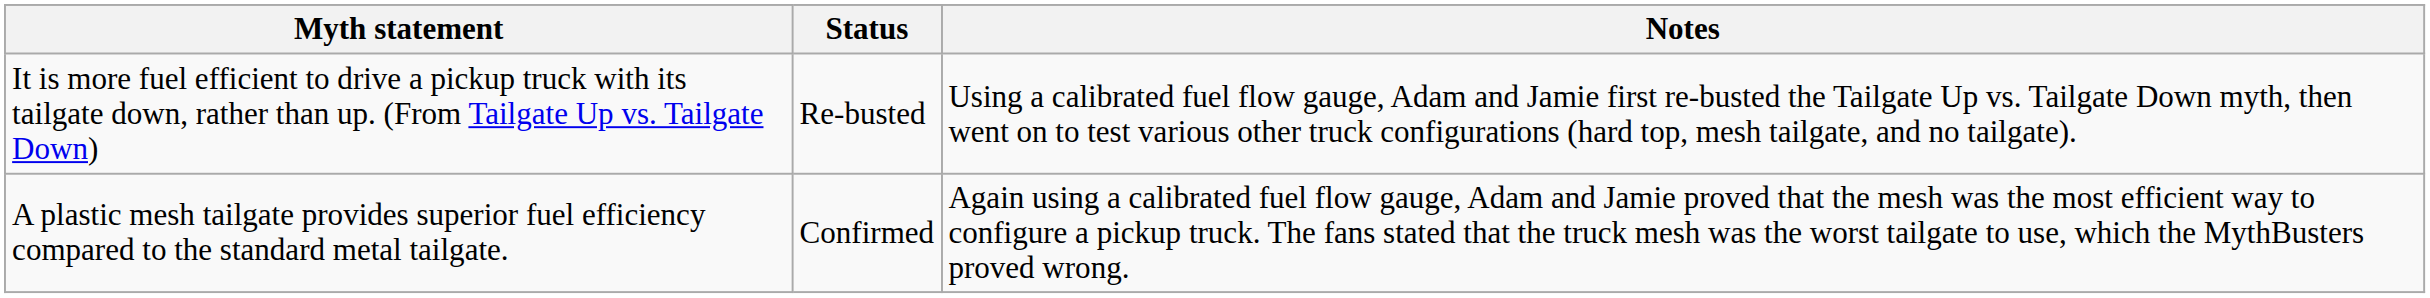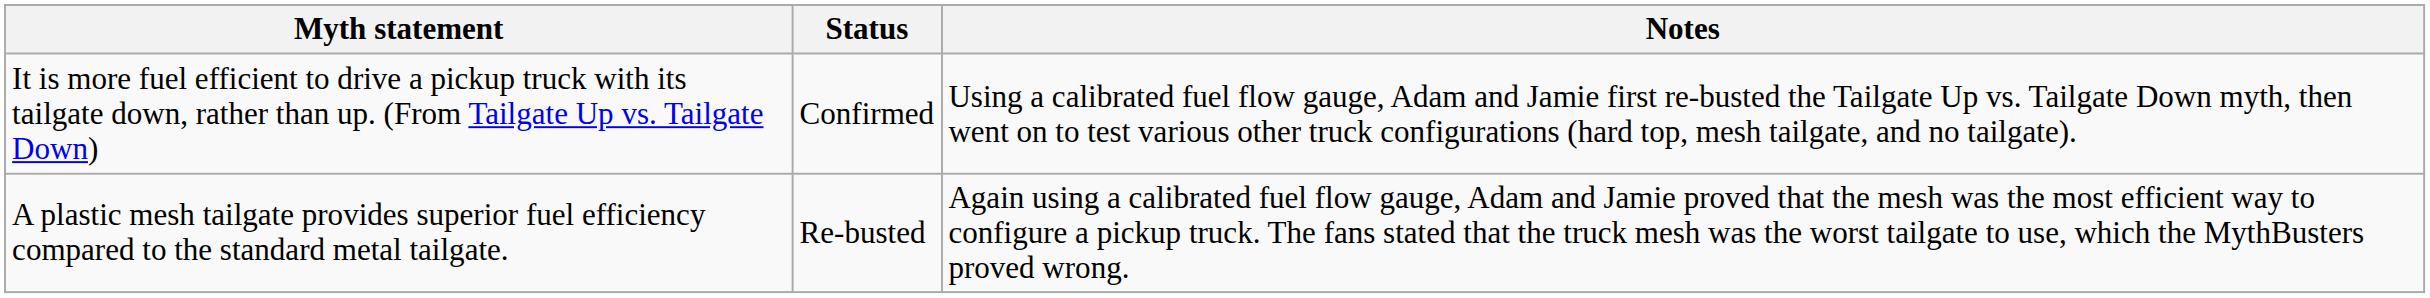(863, 113) Re-busted -> (867, 113) Confirmed
(867, 232) Confirmed -> (863, 232) Re-busted
